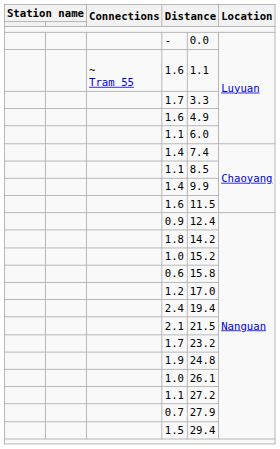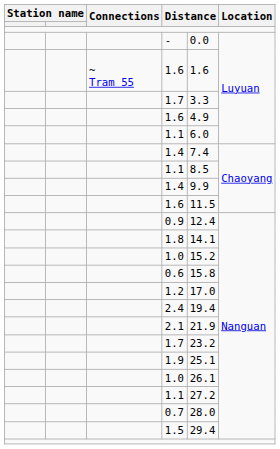(199, 70) 1.1 -> (199, 70) 1.6
(202, 239) 14.2 -> (202, 239) 14.1
(202, 326) 21.5 -> (202, 326) 21.9
(202, 361) 24.8 -> (202, 361) 25.1
(202, 413) 27.9 -> (202, 413) 28.0
